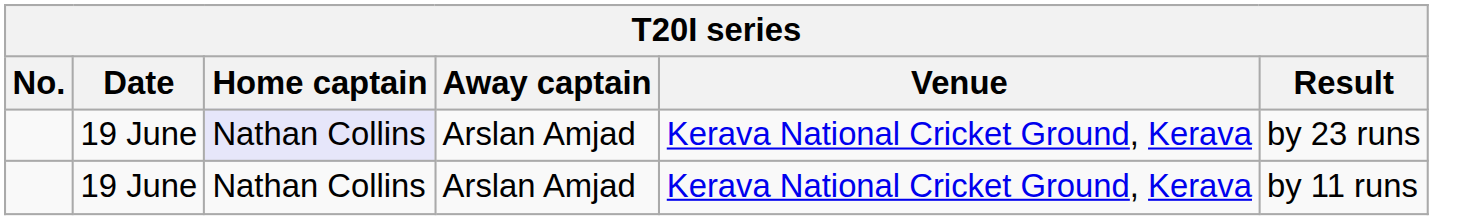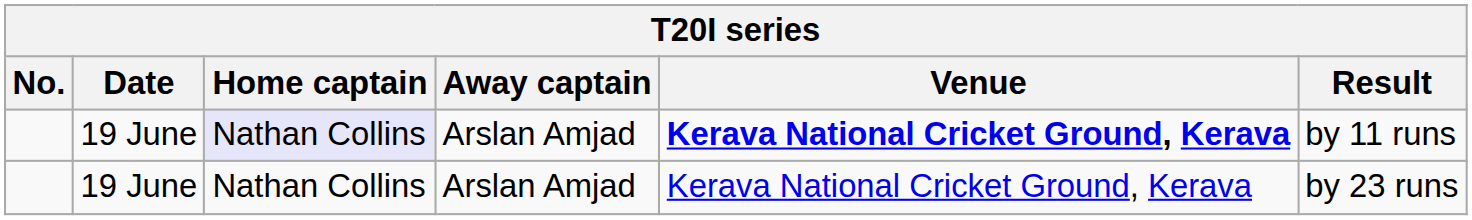(959, 134) normal -> (978, 134) bold
(1344, 134) by 23 runs -> (1381, 134) by 11 runs
(1342, 186) by 11 runs -> (1382, 186) by 23 runs
